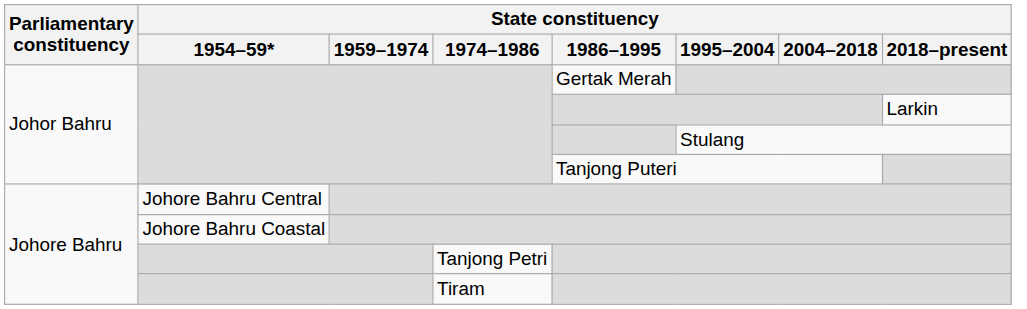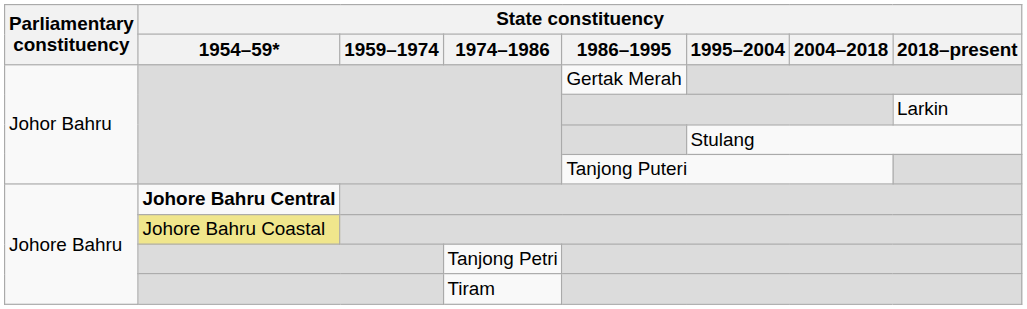(232, 199) normal -> (239, 199) bold
(234, 229) no background -> (234, 229) khaki background
